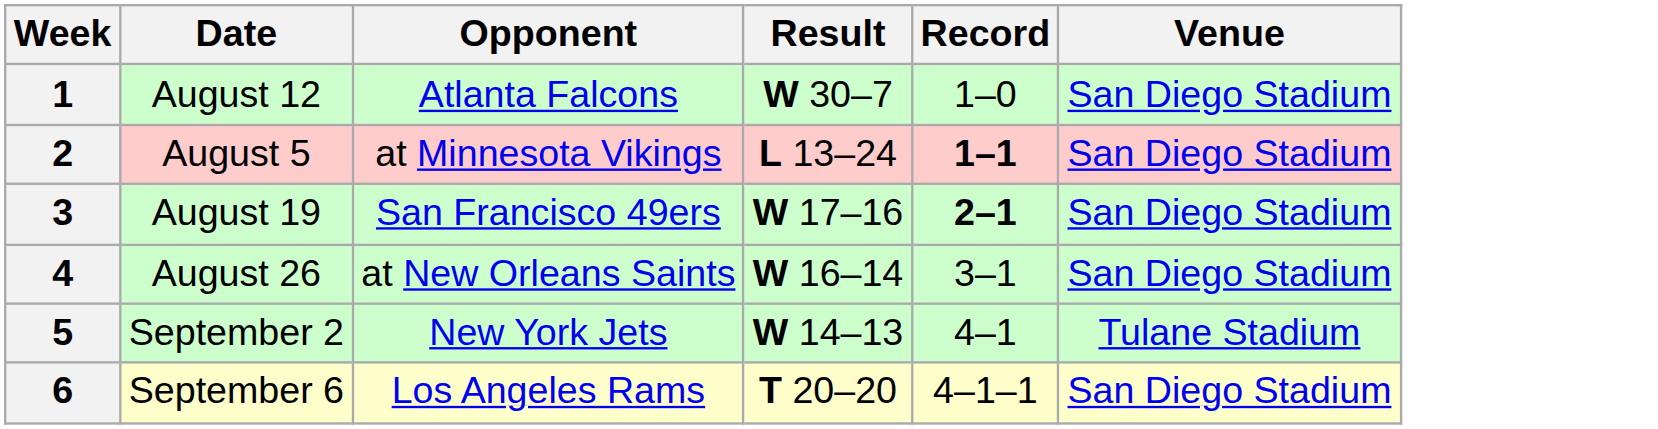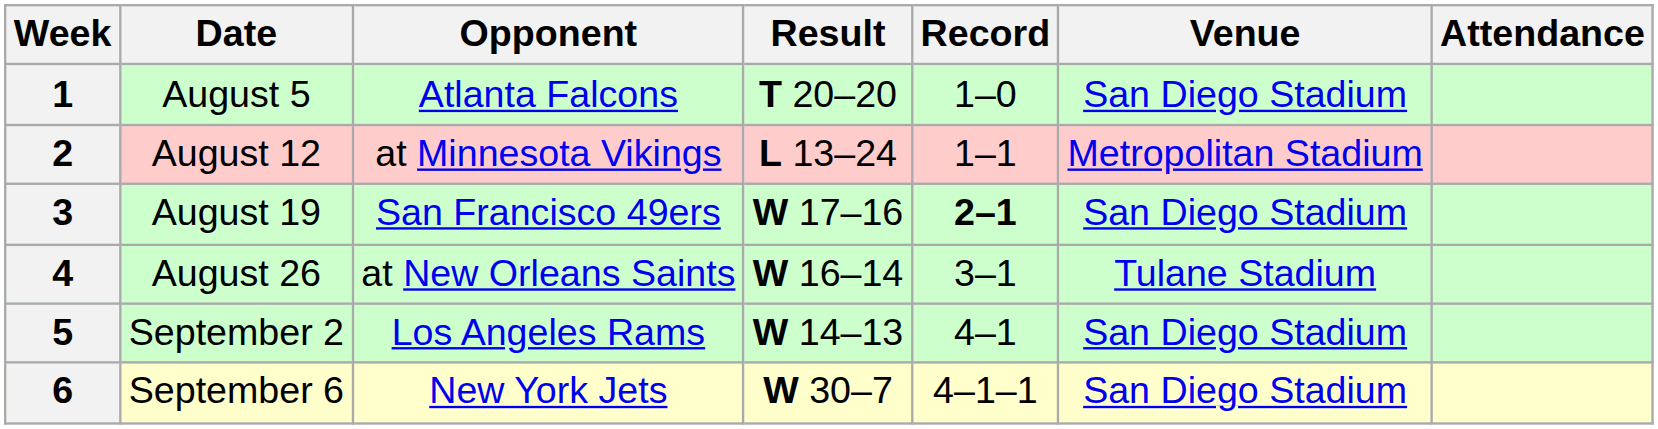+ column: (1542, 34)
(236, 93) August 12 -> (236, 93) August 5
(828, 93) W 30–7 -> (828, 93) T 20–20
(236, 153) August 5 -> (236, 153) August 12
(985, 153) bold -> (985, 153) normal
(1229, 153) San Diego Stadium -> (1245, 153) Metropolitan Stadium
(1229, 272) San Diego Stadium -> (1245, 272) Tulane Stadium
(548, 332) New York Jets -> (548, 332) Los Angeles Rams
(1229, 332) Tulane Stadium -> (1245, 332) San Diego Stadium
(548, 392) Los Angeles Rams -> (548, 392) New York Jets
(828, 392) T 20–20 -> (828, 392) W 30–7
